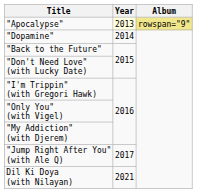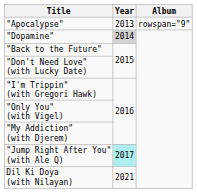(125, 24) lightyellow background -> (125, 24) no background
(164, 24) khaki background -> (164, 24) no background
(125, 37) no background -> (125, 37) lightgrey background
(125, 155) no background -> (125, 155) paleturquoise background
